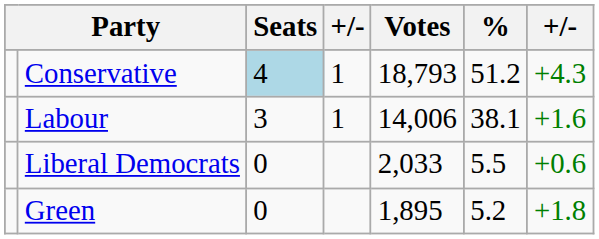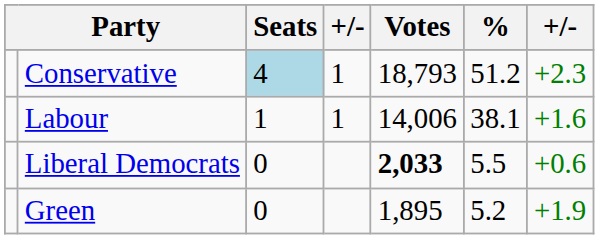(560, 73) +4.3 -> (560, 73) +2.3
(260, 118) 3 -> (260, 118) 1
(410, 164) normal -> (410, 164) bold
(560, 210) +1.8 -> (560, 210) +1.9
